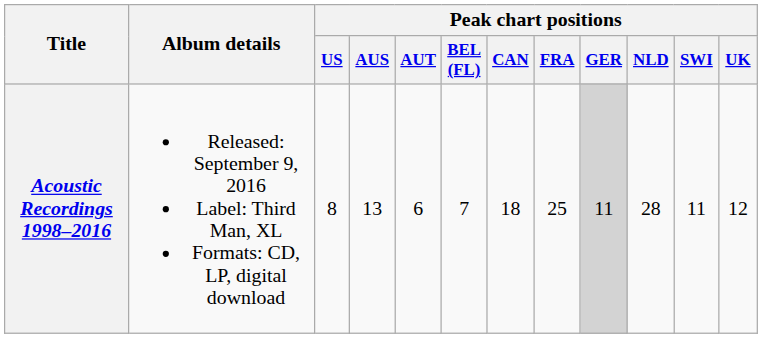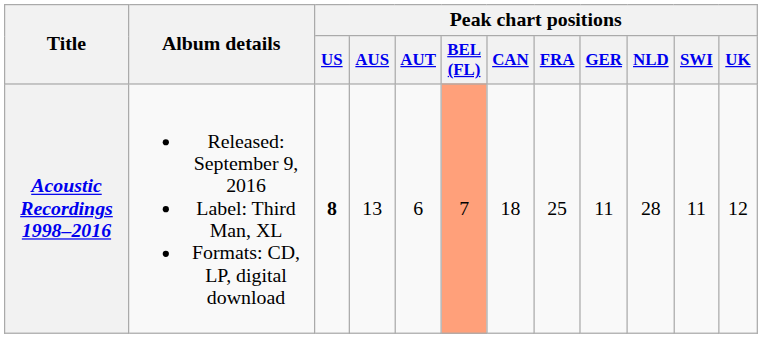(332, 208) normal -> (332, 208) bold
(464, 208) no background -> (464, 208) lightsalmon background
(604, 208) lightgrey background -> (604, 208) no background
